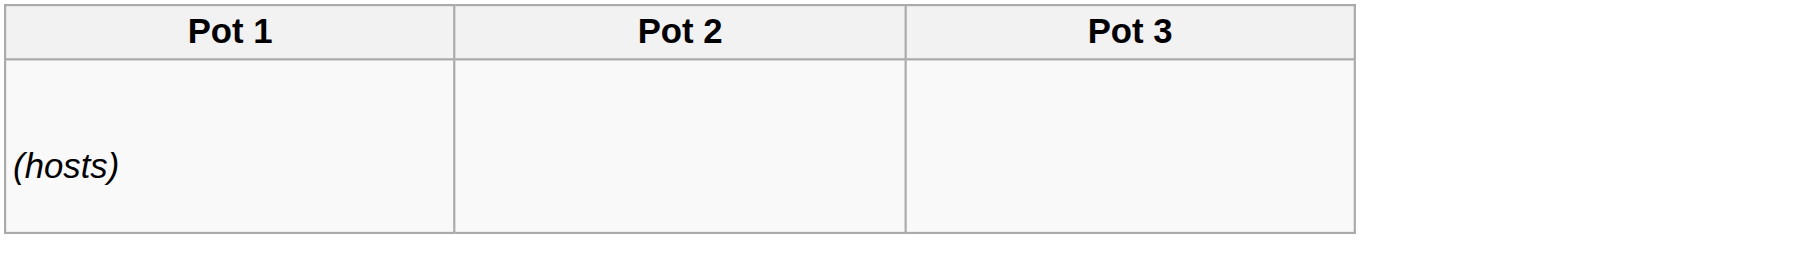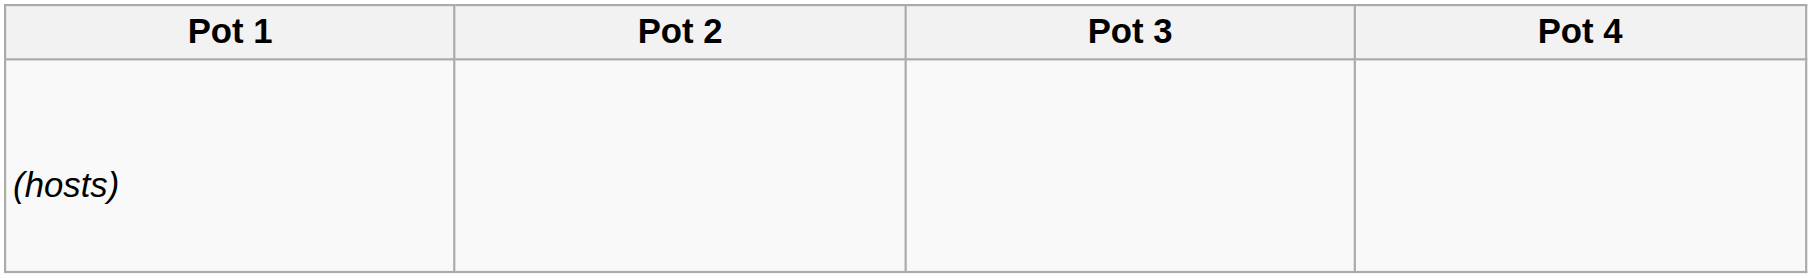+ column: (1580, 32)
